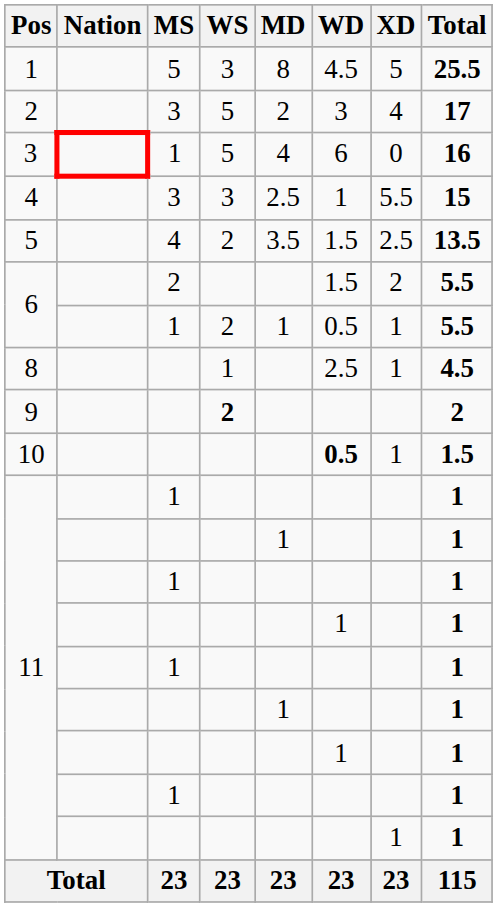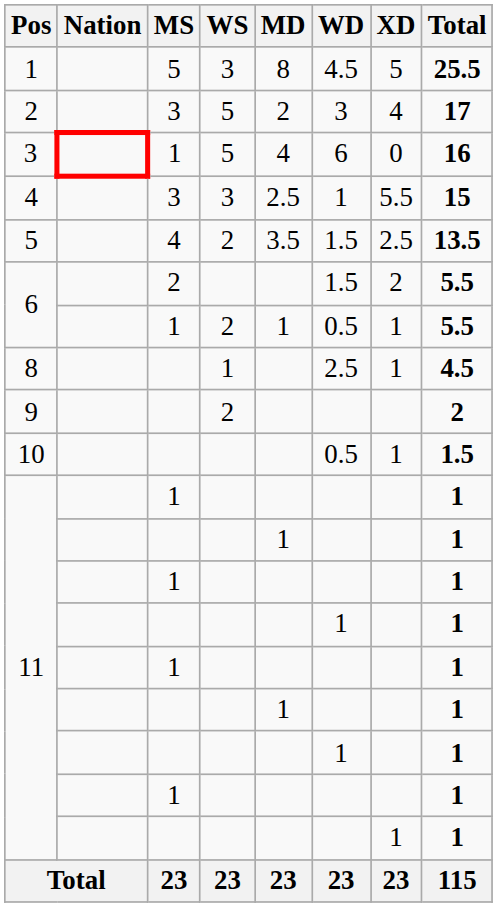(227, 411) bold -> (227, 411) normal
(341, 453) bold -> (341, 453) normal
